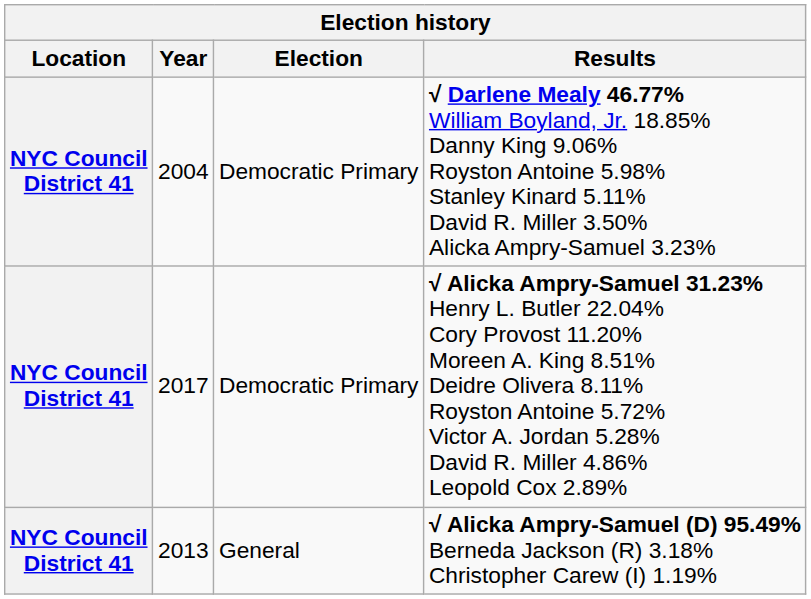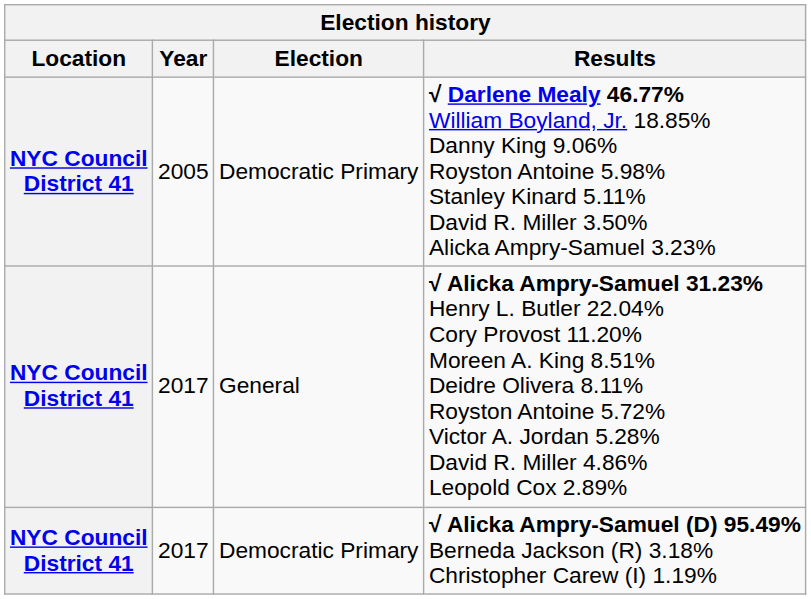(183, 171) 2004 -> (183, 171) 2005
(319, 386) Democratic Primary -> (259, 386) General
(183, 550) 2013 -> (183, 550) 2017
(259, 550) General -> (319, 550) Democratic Primary
